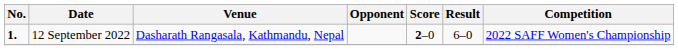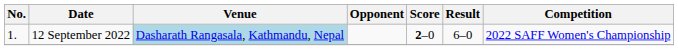(12, 34) bold -> (12, 34) normal
(240, 34) no background -> (240, 34) lightblue background
